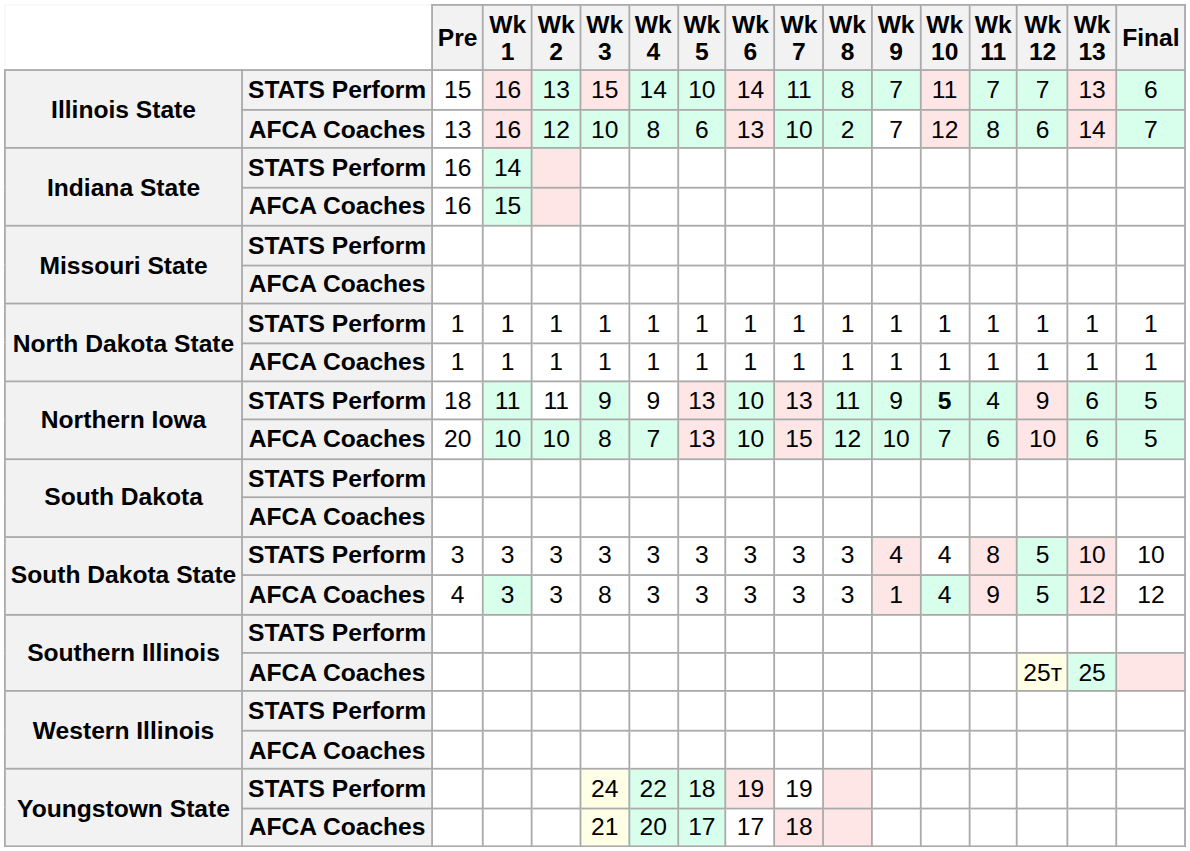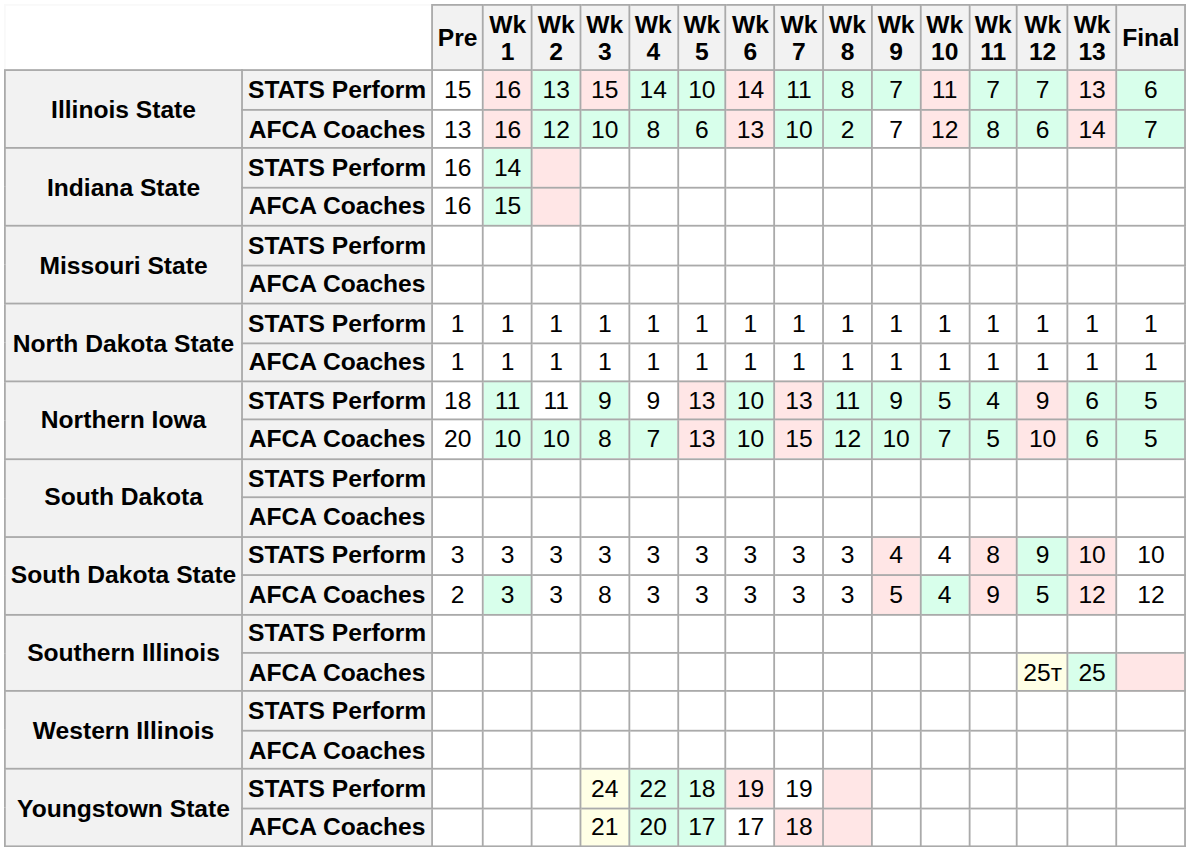(945, 400) bold -> (945, 400) normal
(993, 439) 6 -> (993, 439) 5
(1043, 555) 5 -> (1043, 555) 9
(458, 594) 4 -> (458, 594) 2
(896, 594) 1 -> (896, 594) 5
